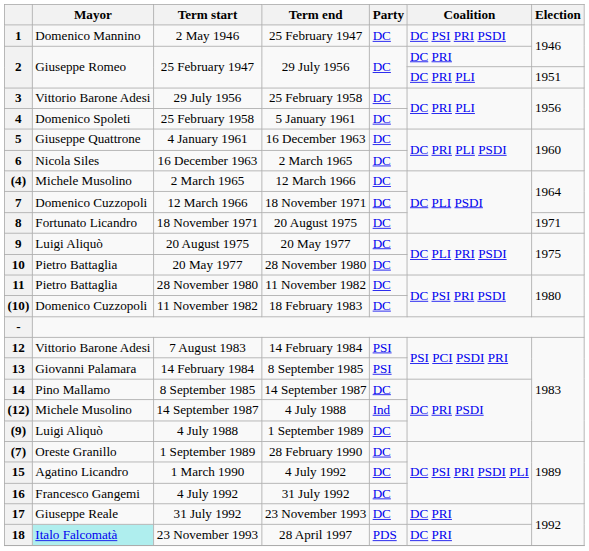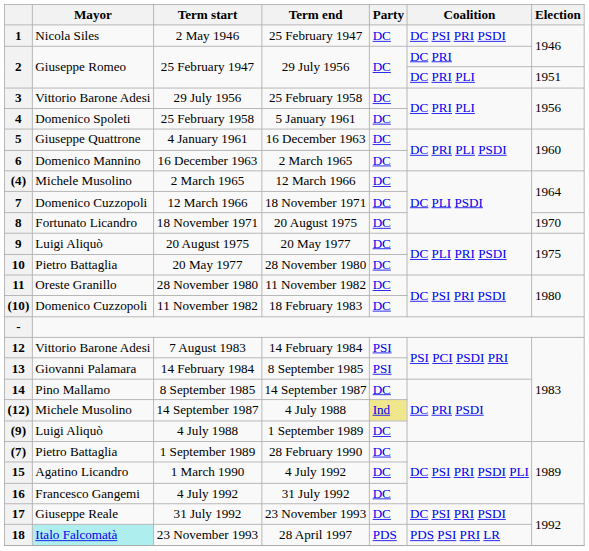(88, 35) Domenico Mannino -> (67, 35) Nicola Siles
(67, 160) Nicola Siles -> (88, 160) Domenico Mannino
(548, 222) 1971 -> (548, 222) 1970
(76, 285) Pietro Battaglia -> (76, 285) Oreste Granillo
(381, 410) no background -> (381, 410) khaki background
(76, 451) Oreste Granillo -> (76, 451) Pietro Battaglia
(431, 514) DC PRI -> (458, 514) DC PSI PRI PSDI
(431, 535) DC PRI -> (455, 535) PDS PSI PRI LR
